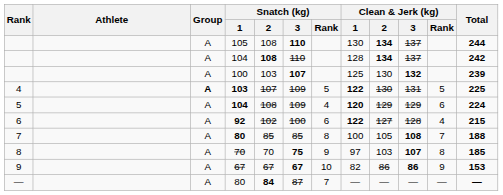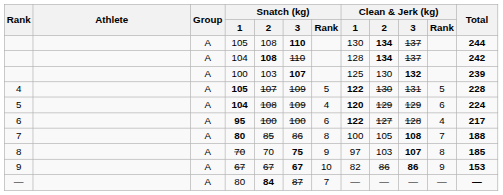(208, 89) bold -> (208, 89) normal
(240, 89) 103 -> (240, 89) 105
(477, 89) 225 -> (477, 89) 228
(240, 120) 92 -> (240, 120) 95
(269, 120) 102 -> (269, 120) 100
(477, 120) 215 -> (477, 120) 217
(297, 136) 85 -> (297, 136) 86
